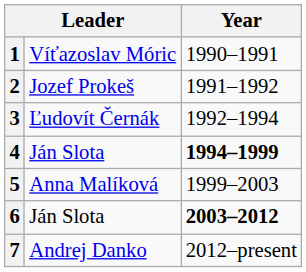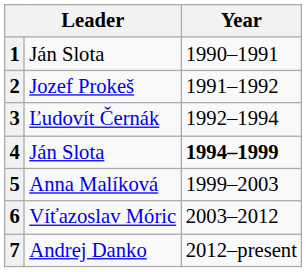(103, 53) Víťazoslav Móric -> (67, 53) Ján Slota
(67, 217) Ján Slota -> (103, 217) Víťazoslav Móric
(232, 217) bold -> (232, 217) normal
